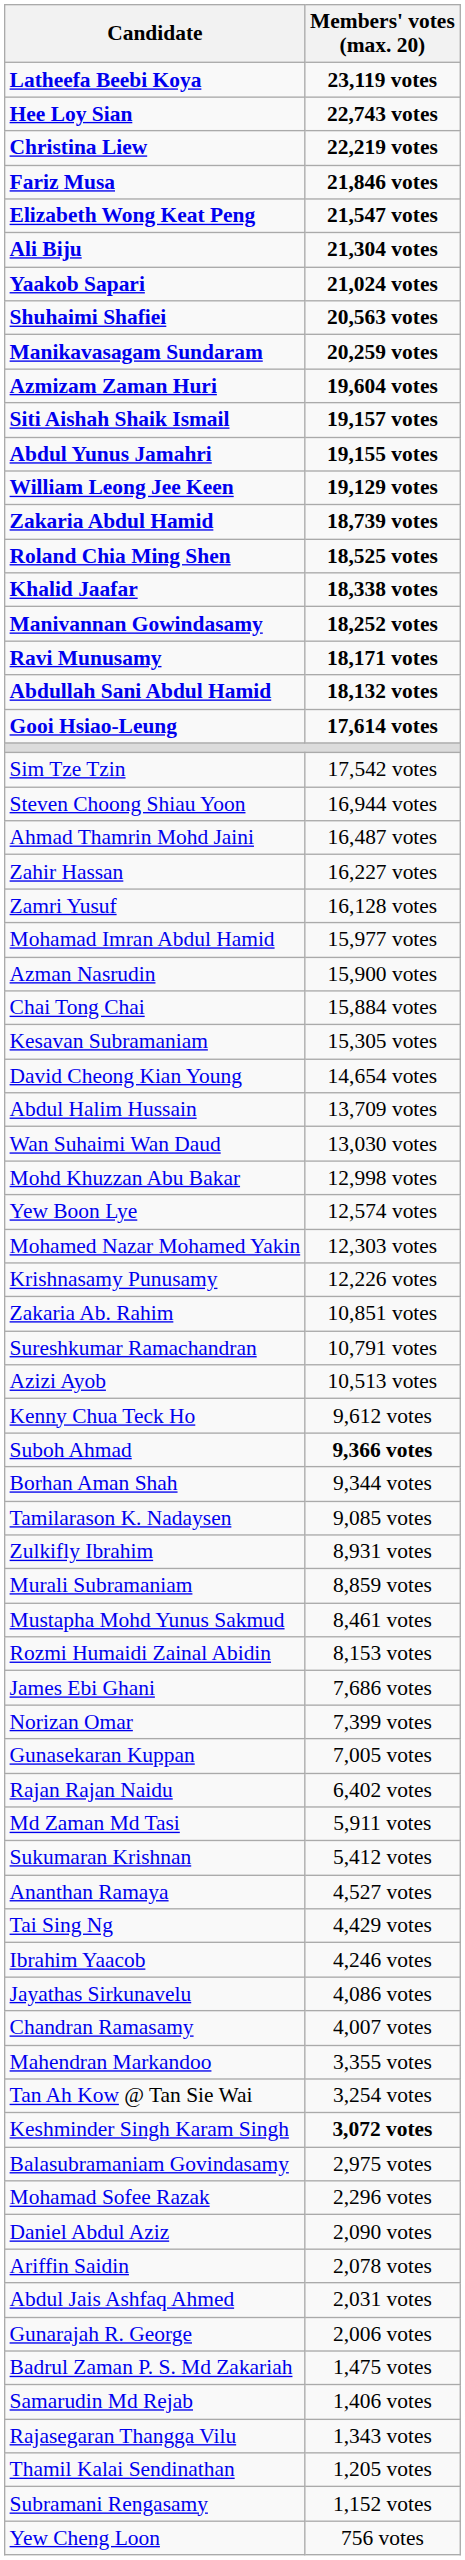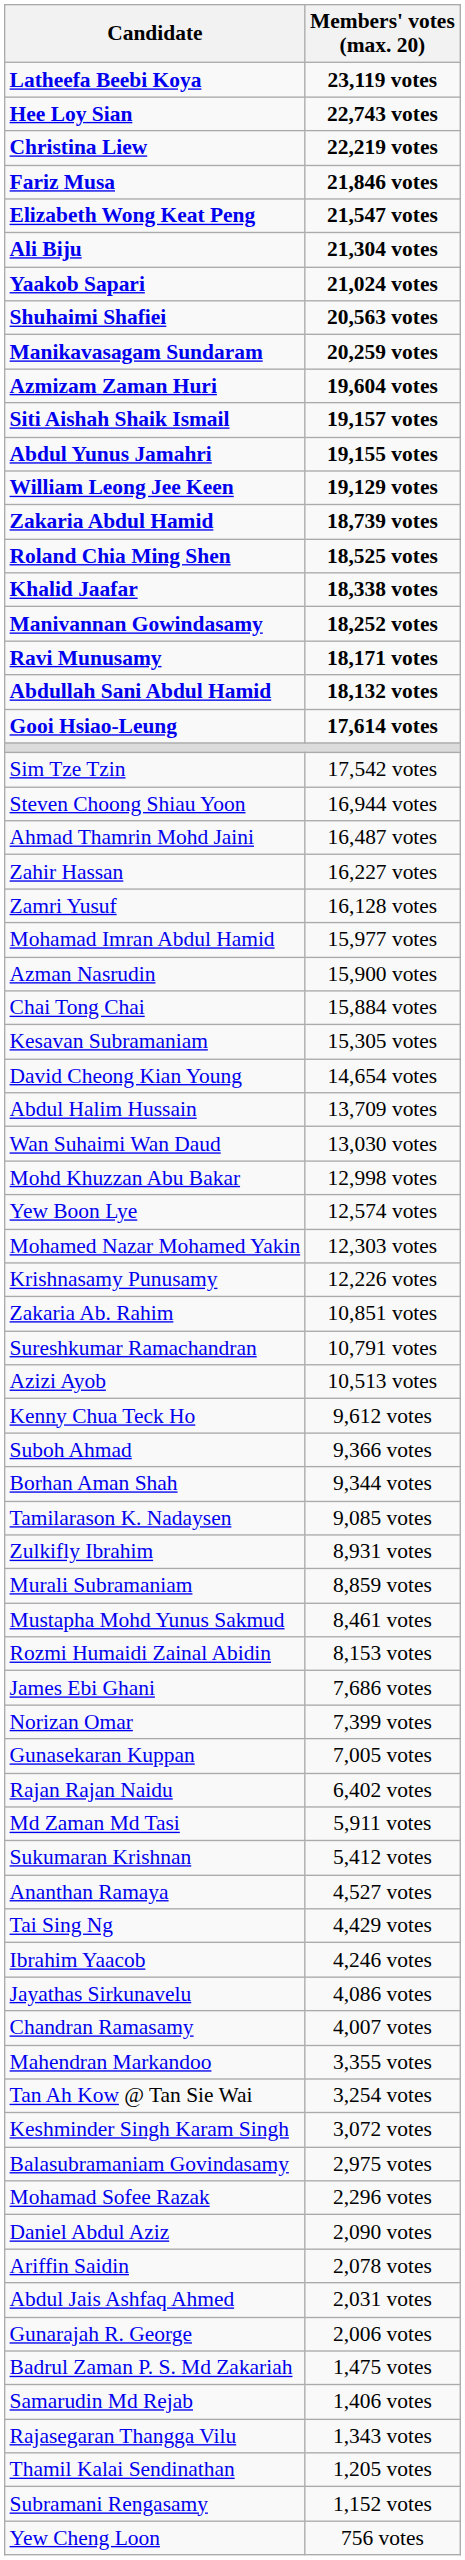(382, 1449) bold -> (382, 1449) normal
(382, 2129) bold -> (382, 2129) normal
